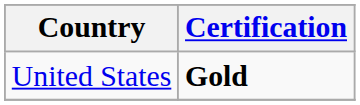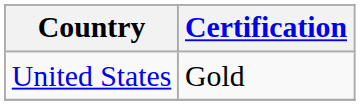(216, 75) bold -> (215, 75) normal
